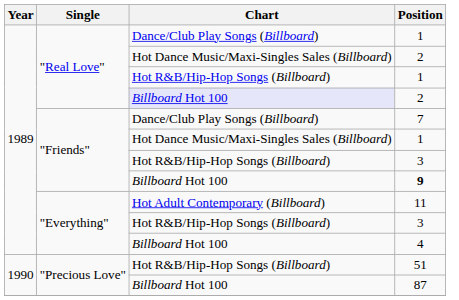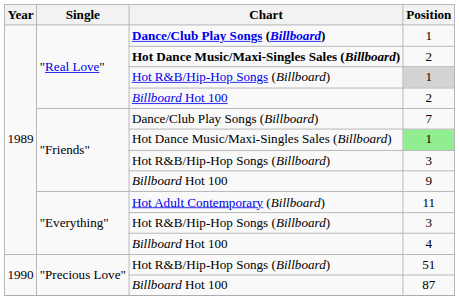(225, 35) normal -> (229, 35) bold
(262, 56) normal -> (266, 56) bold
(420, 77) no background -> (429, 77) lightgrey background
(180, 98) lavender background -> (180, 98) no background
(420, 139) no background -> (429, 139) lightgreen background
(420, 181) bold -> (429, 181) normal
